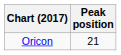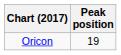(93, 41) 21 -> (93, 41) 19
